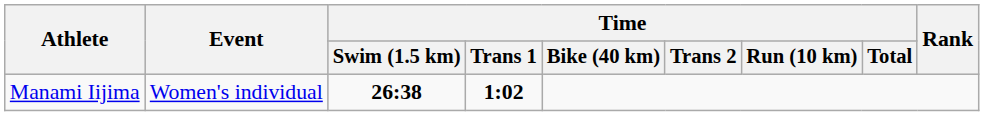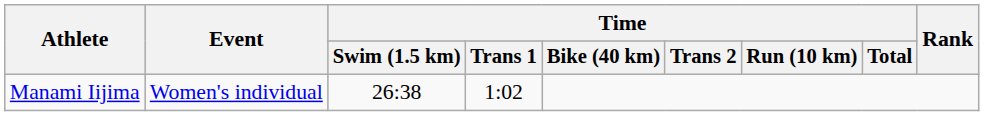(397, 92) bold -> (397, 92) normal
(504, 92) bold -> (504, 92) normal
